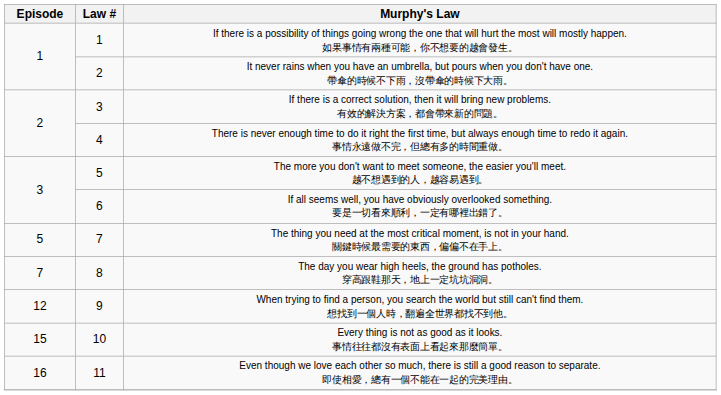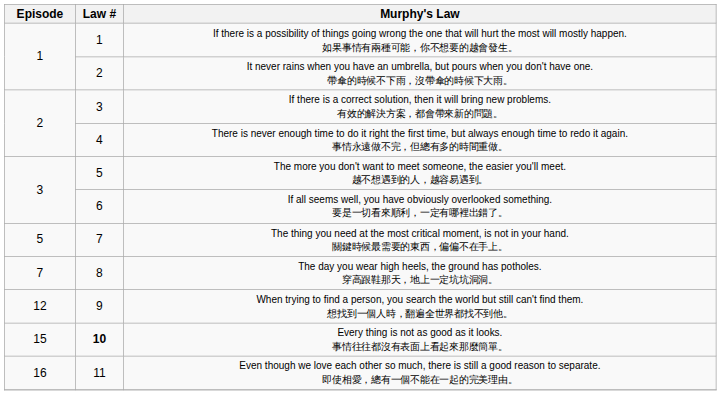(99, 339) normal -> (99, 339) bold
